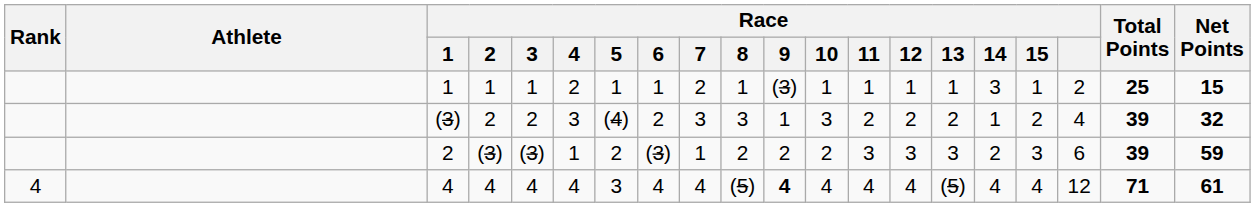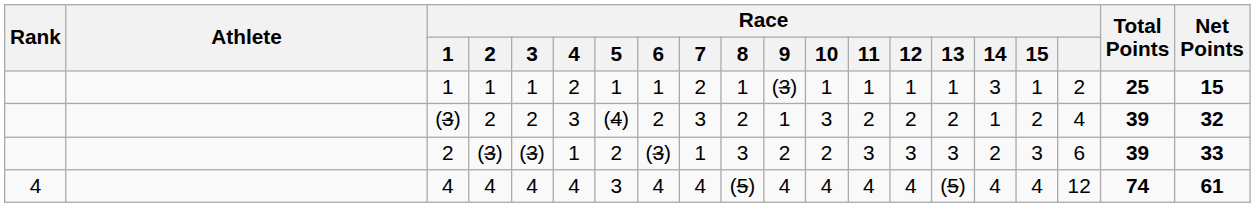(742, 119) 3 -> (742, 119) 2
(742, 152) 2 -> (742, 152) 3
(1212, 152) 59 -> (1212, 152) 33
(785, 185) bold -> (785, 185) normal
(1138, 185) 71 -> (1138, 185) 74
